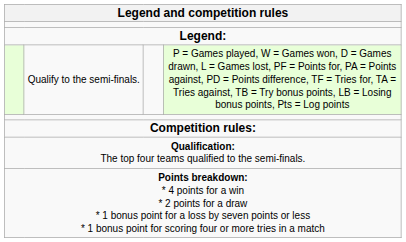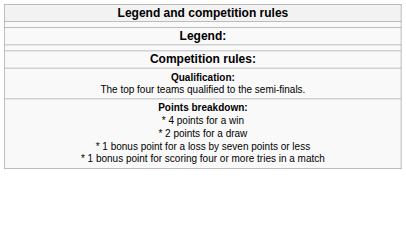- row: (84, 80)
